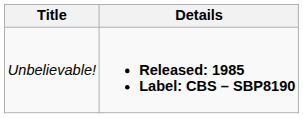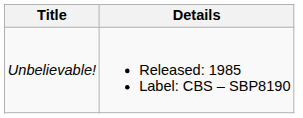(199, 78) bold -> (197, 78) normal
